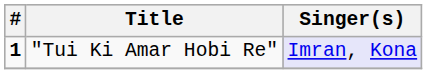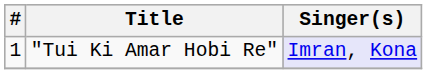(15, 53) bold -> (15, 53) normal
